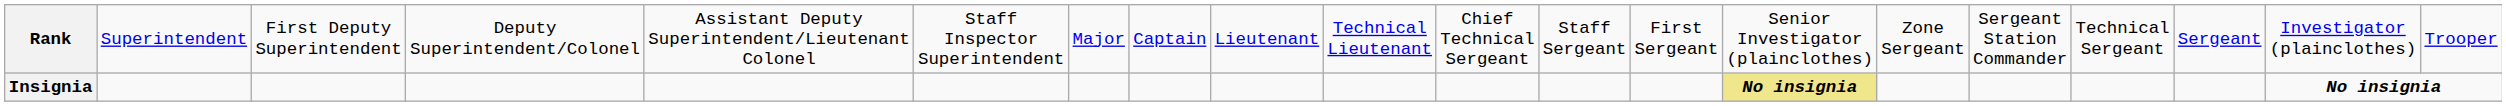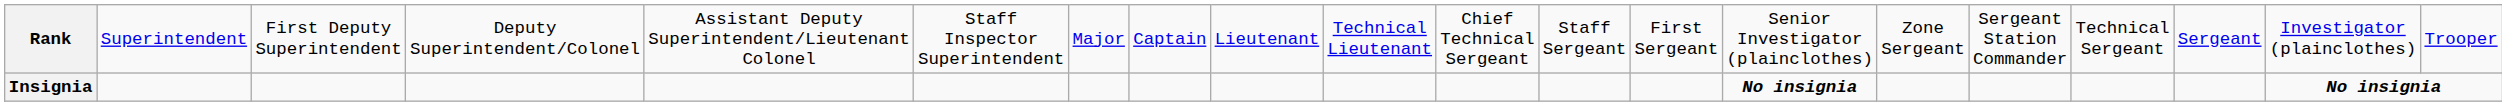(1800, 87) khaki background -> (1800, 87) no background
